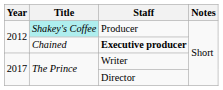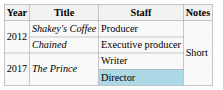(64, 28) paleturquoise background -> (64, 28) no background
(144, 45) bold -> (141, 45) normal
(118, 77) no background -> (118, 77) lightblue background
